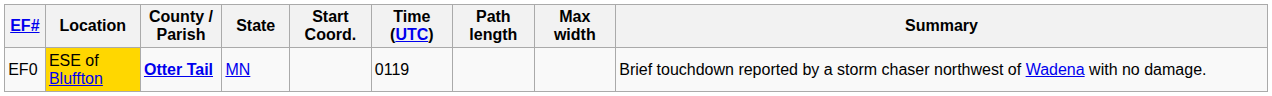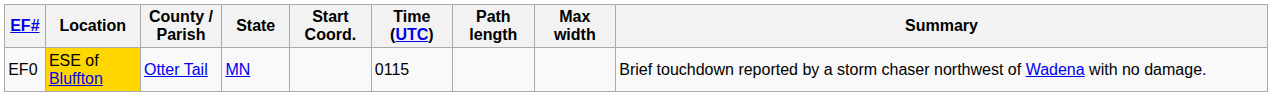(178, 69) bold -> (176, 69) normal
(392, 69) 0119 -> (392, 69) 0115
